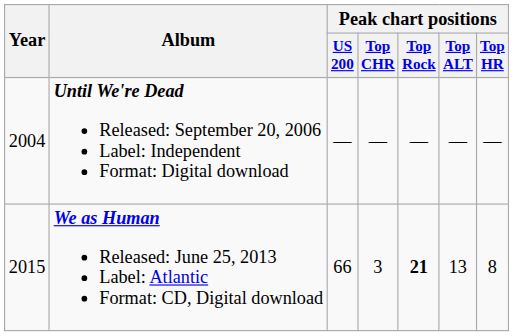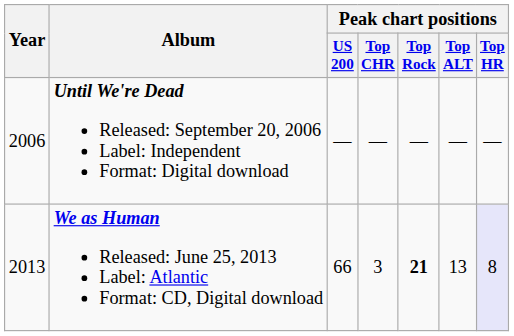(27, 140) 2004 -> (27, 140) 2006
(27, 267) 2015 -> (27, 267) 2013
(492, 267) no background -> (492, 267) lavender background
